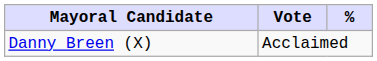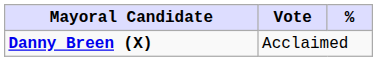(80, 44) normal -> (80, 44) bold
